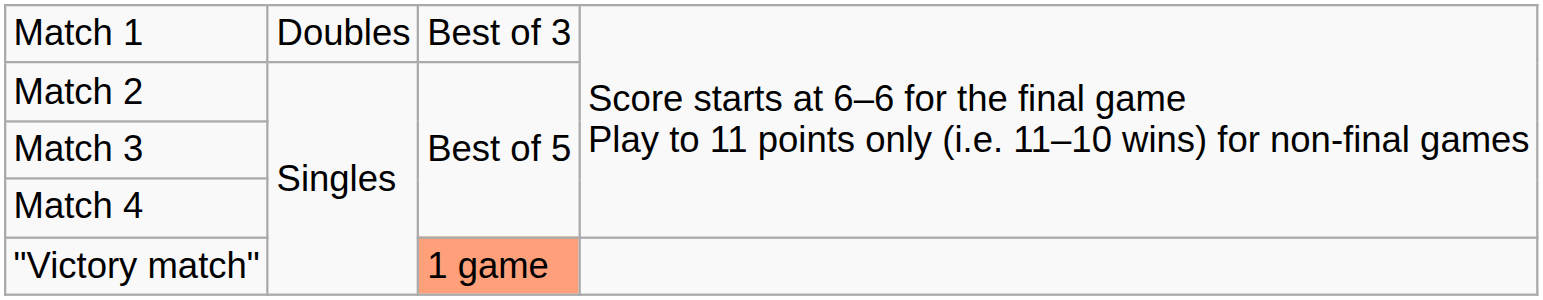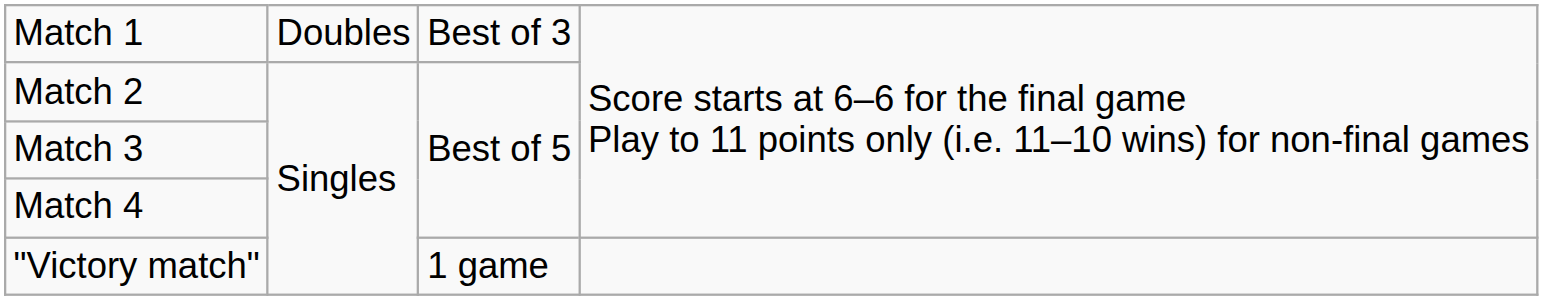(488, 264) lightsalmon background -> (488, 264) no background
